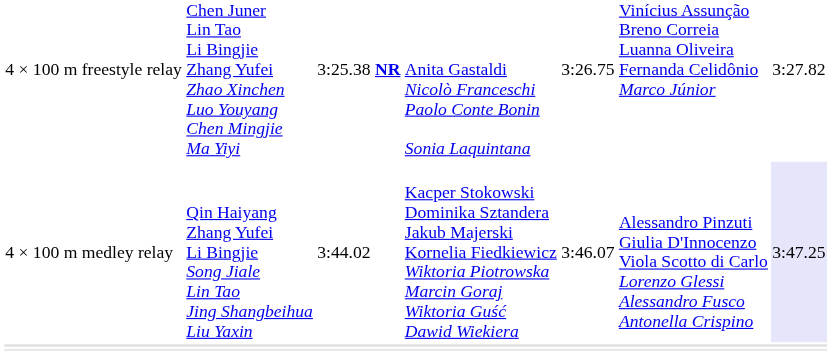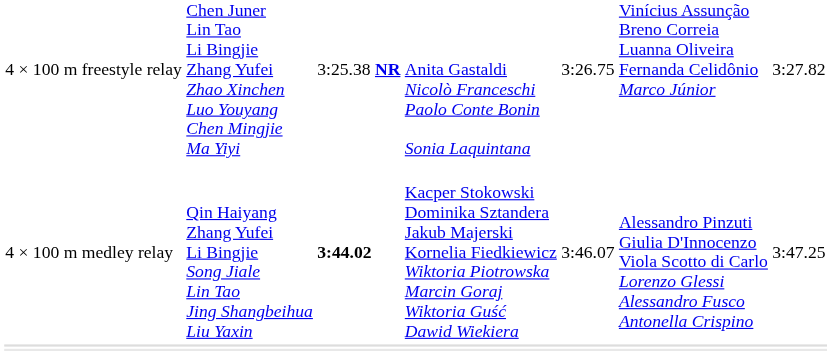(344, 251) normal -> (344, 251) bold
(799, 251) lavender background -> (799, 251) no background
